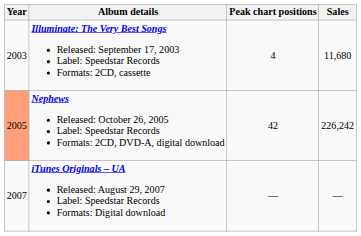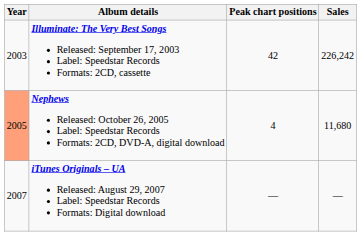(273, 55) 4 -> (273, 55) 42
(338, 55) 11,680 -> (338, 55) 226,242
(273, 125) 42 -> (273, 125) 4
(338, 125) 226,242 -> (338, 125) 11,680
